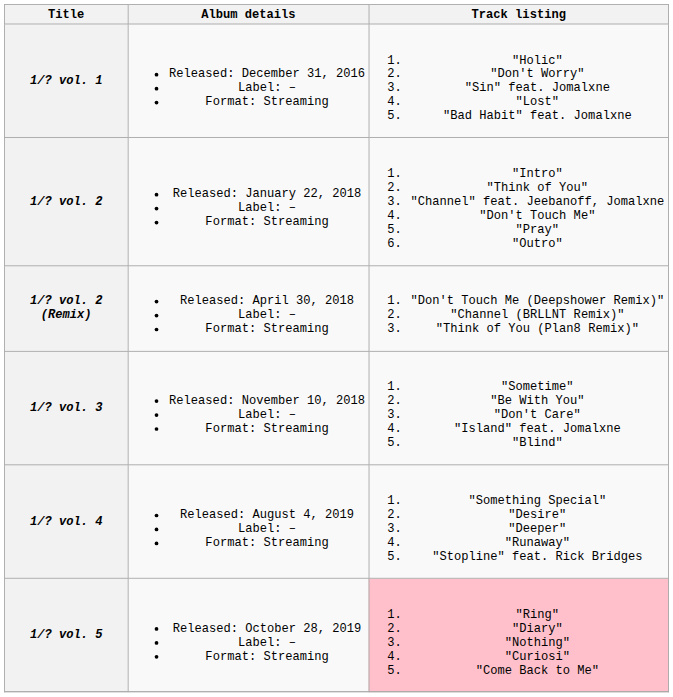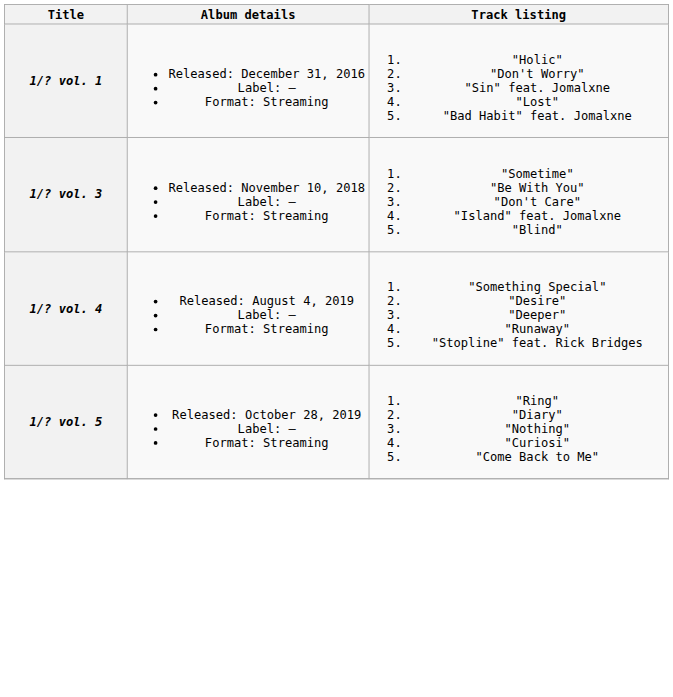- row: (66, 202)
- row: (66, 308)
(519, 642) pink background -> (519, 429) no background
